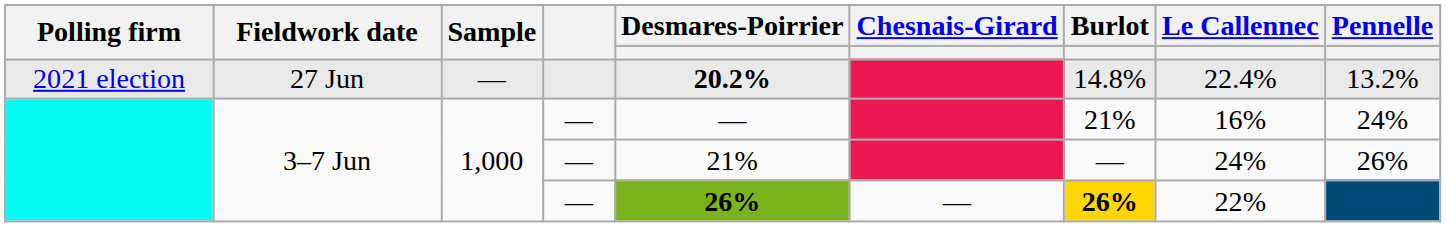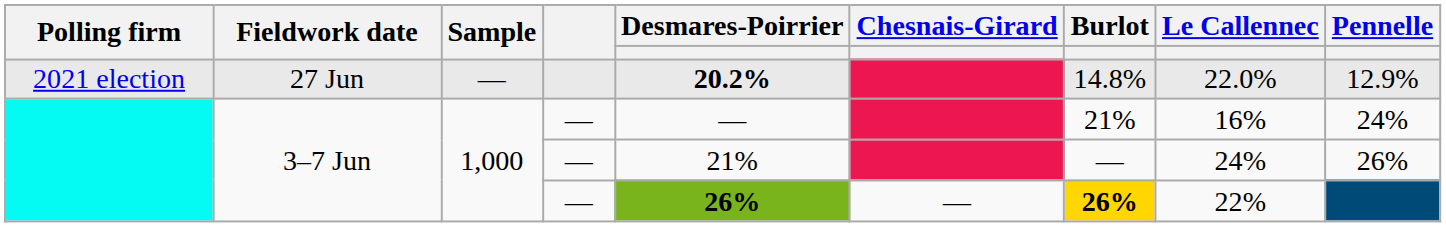(1240, 79) 22.4% -> (1240, 79) 22.0%
(1382, 79) 13.2% -> (1382, 79) 12.9%
